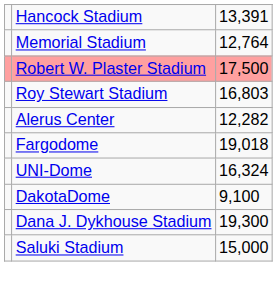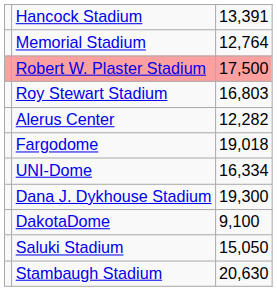(244, 171) 16,324 -> (244, 171) 16,334
rows swapped: (63, 196) <-> (114, 222)
(244, 247) 15,000 -> (244, 247) 15,050
+ row: (89, 273)
